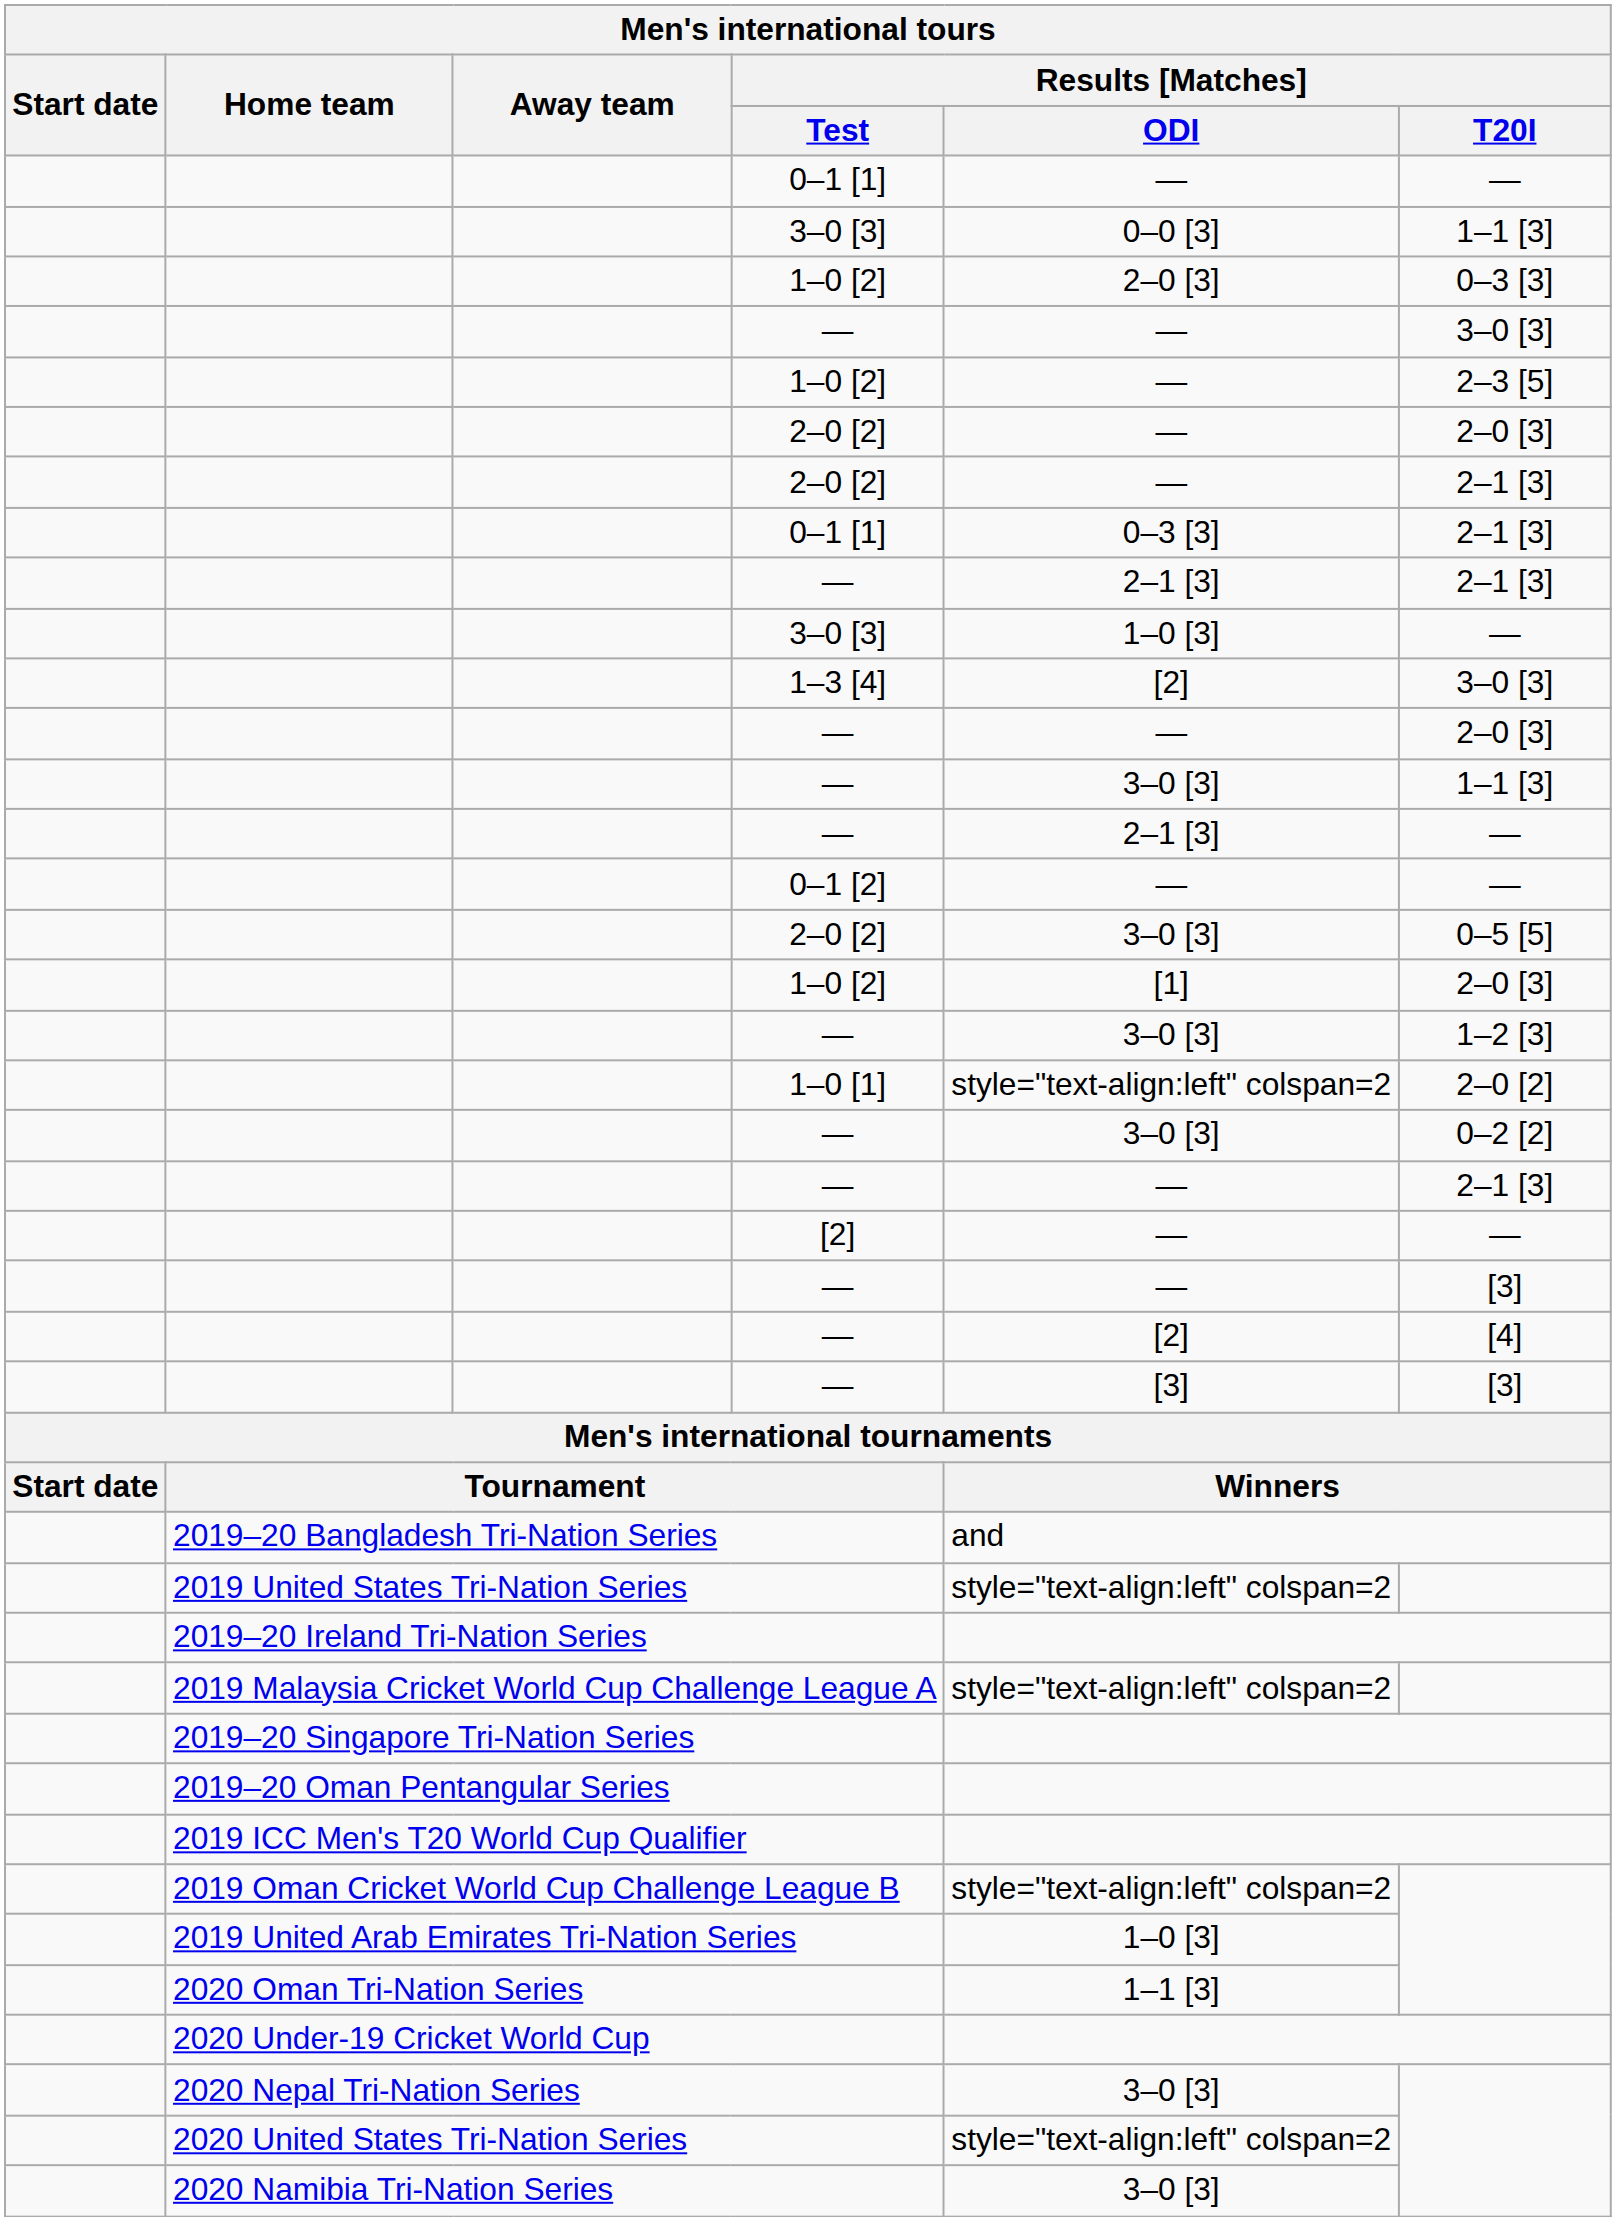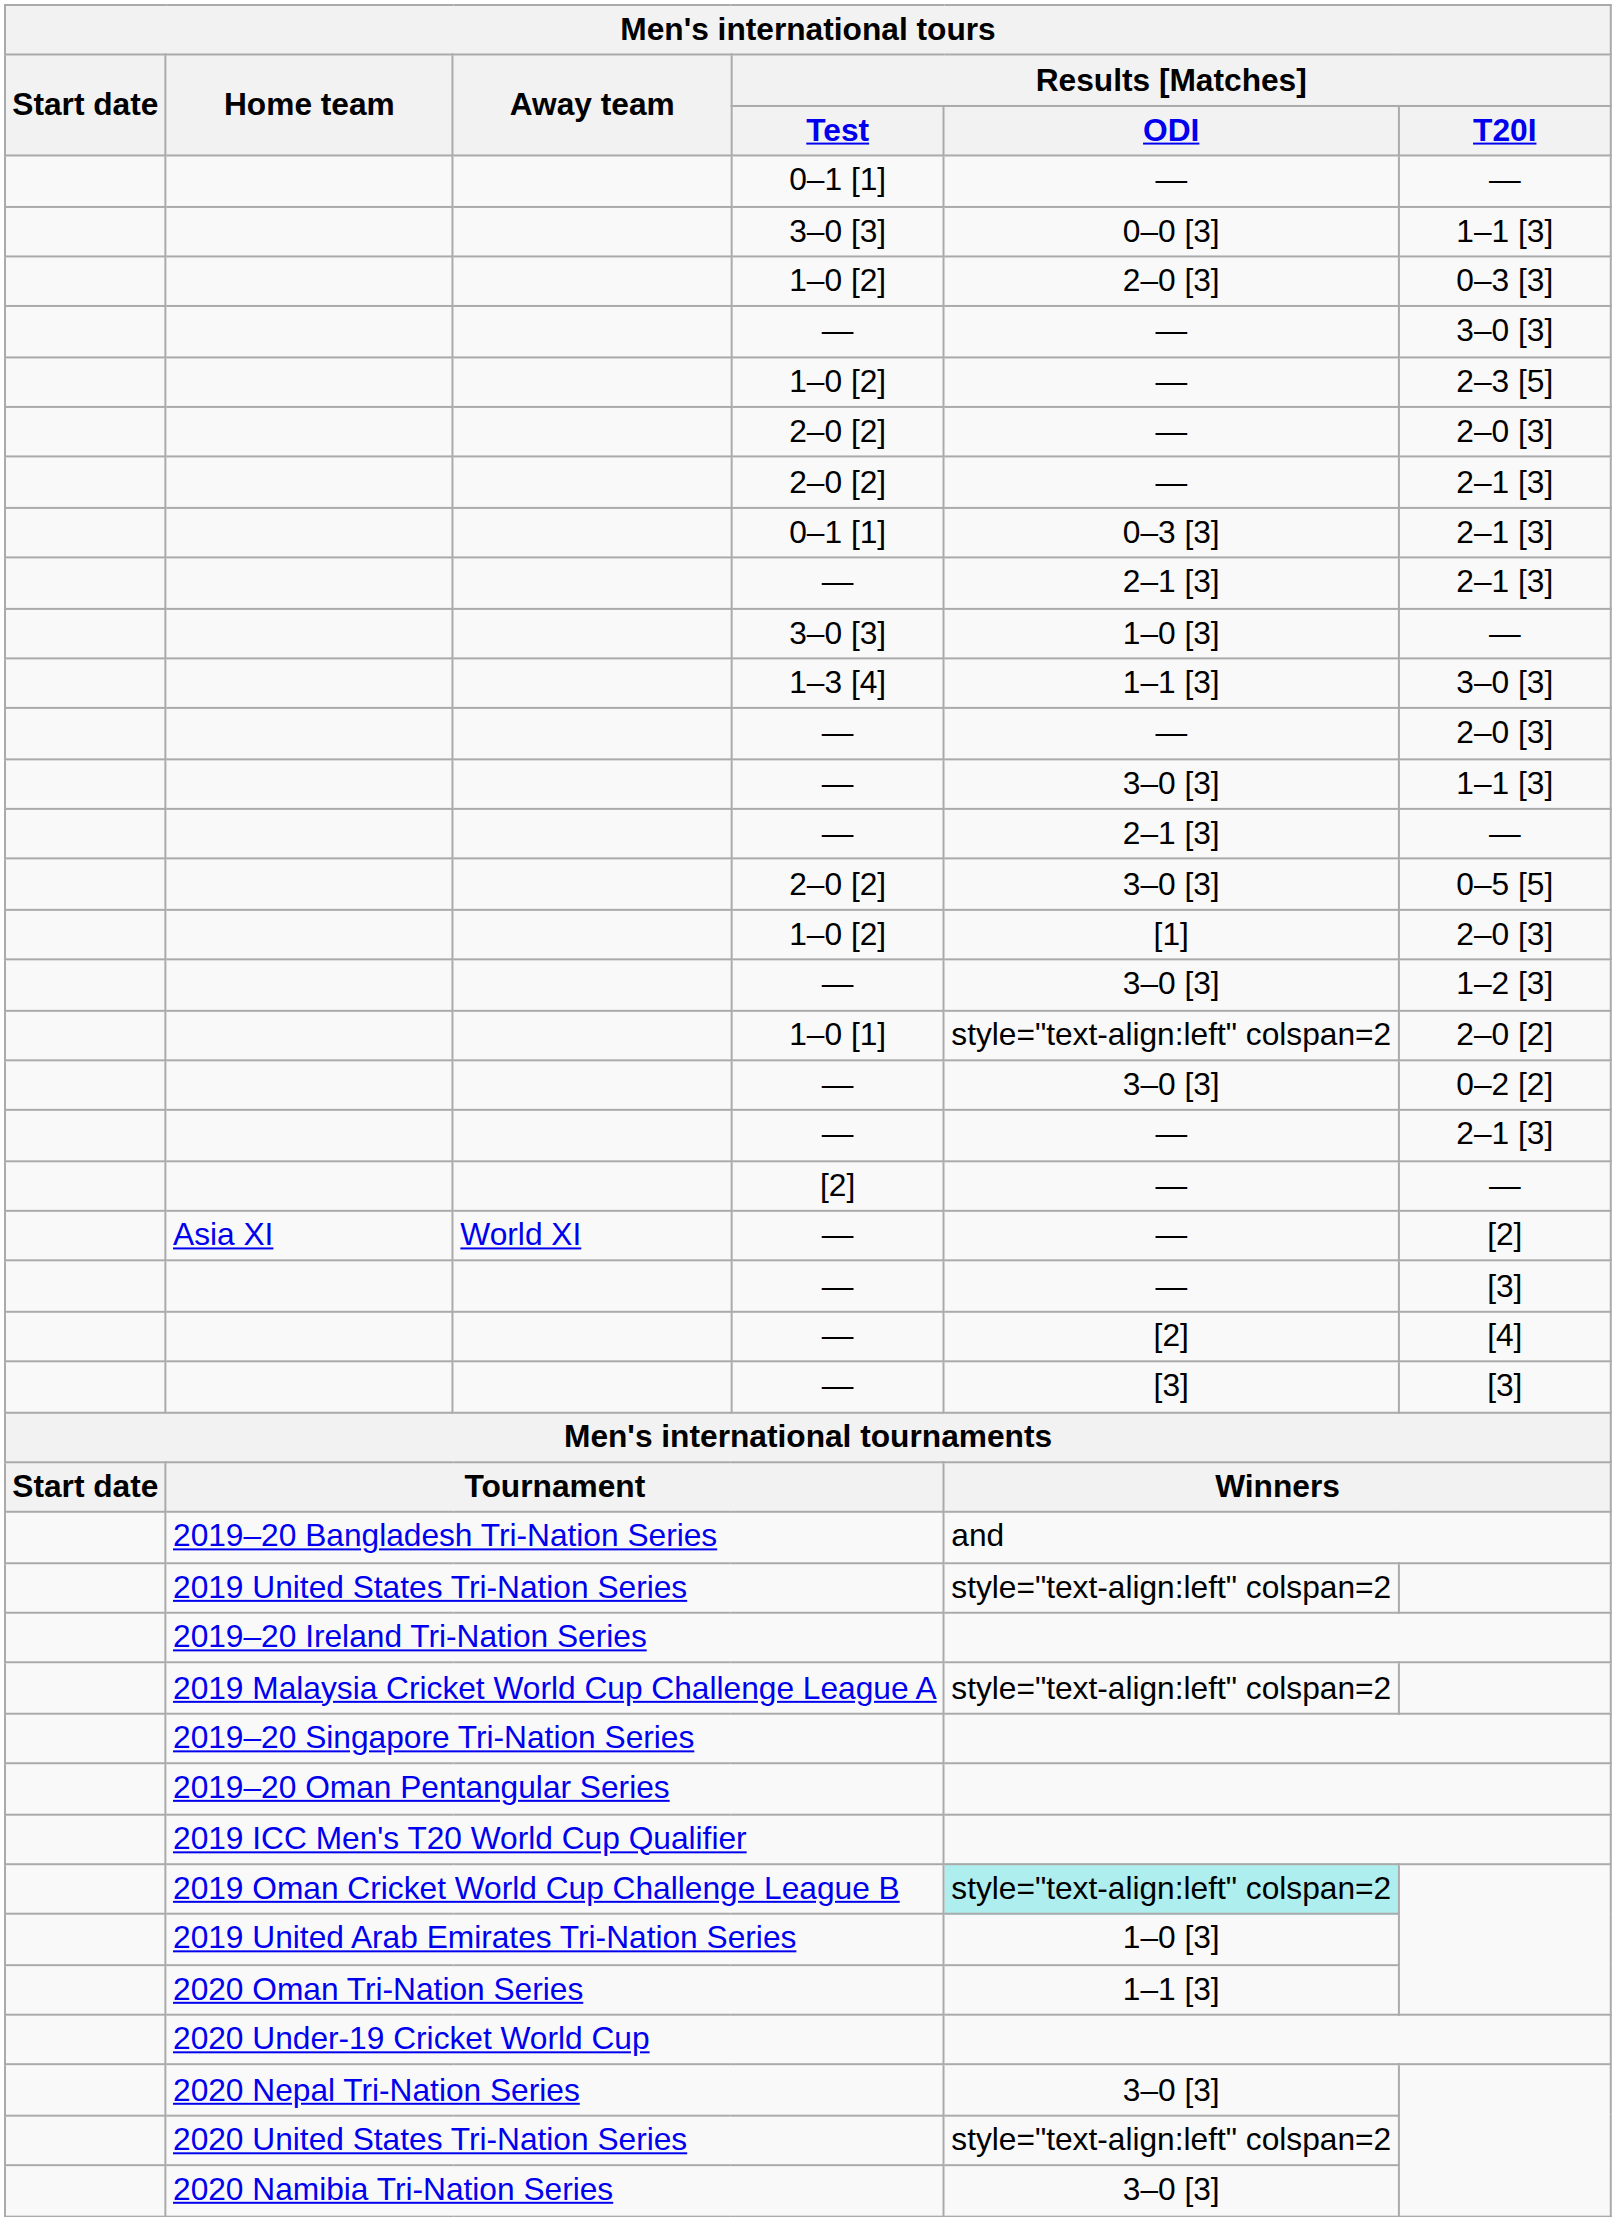(1171, 682) [2] -> (1171, 682) 1–1 [3]
- row: (309, 884)
+ row: (223, 1235)
(1171, 1888) no background -> (1171, 1888) paleturquoise background
